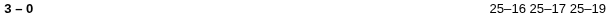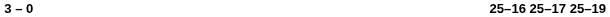(548, 9) normal -> (548, 9) bold
